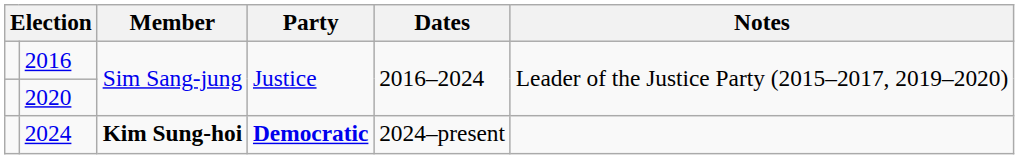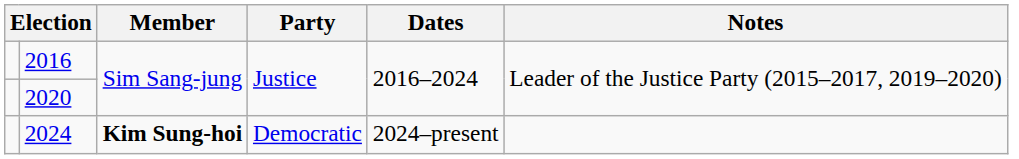(311, 134) bold -> (307, 134) normal
